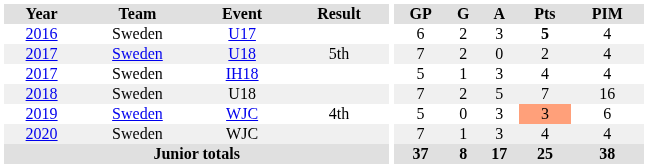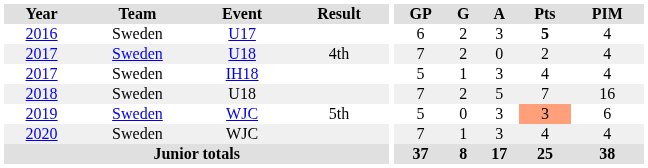(339, 54) 5th -> (339, 54) 4th
(339, 114) 4th -> (339, 114) 5th
